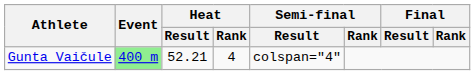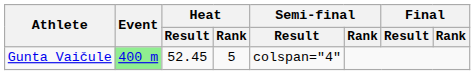(187, 58) 52.21 -> (187, 58) 52.45
(232, 58) 4 -> (232, 58) 5
